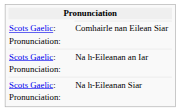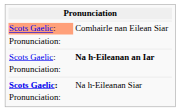(32, 28) no background -> (32, 28) lightsalmon background
(112, 56) normal -> (115, 56) bold
(32, 84) normal -> (33, 84) bold
